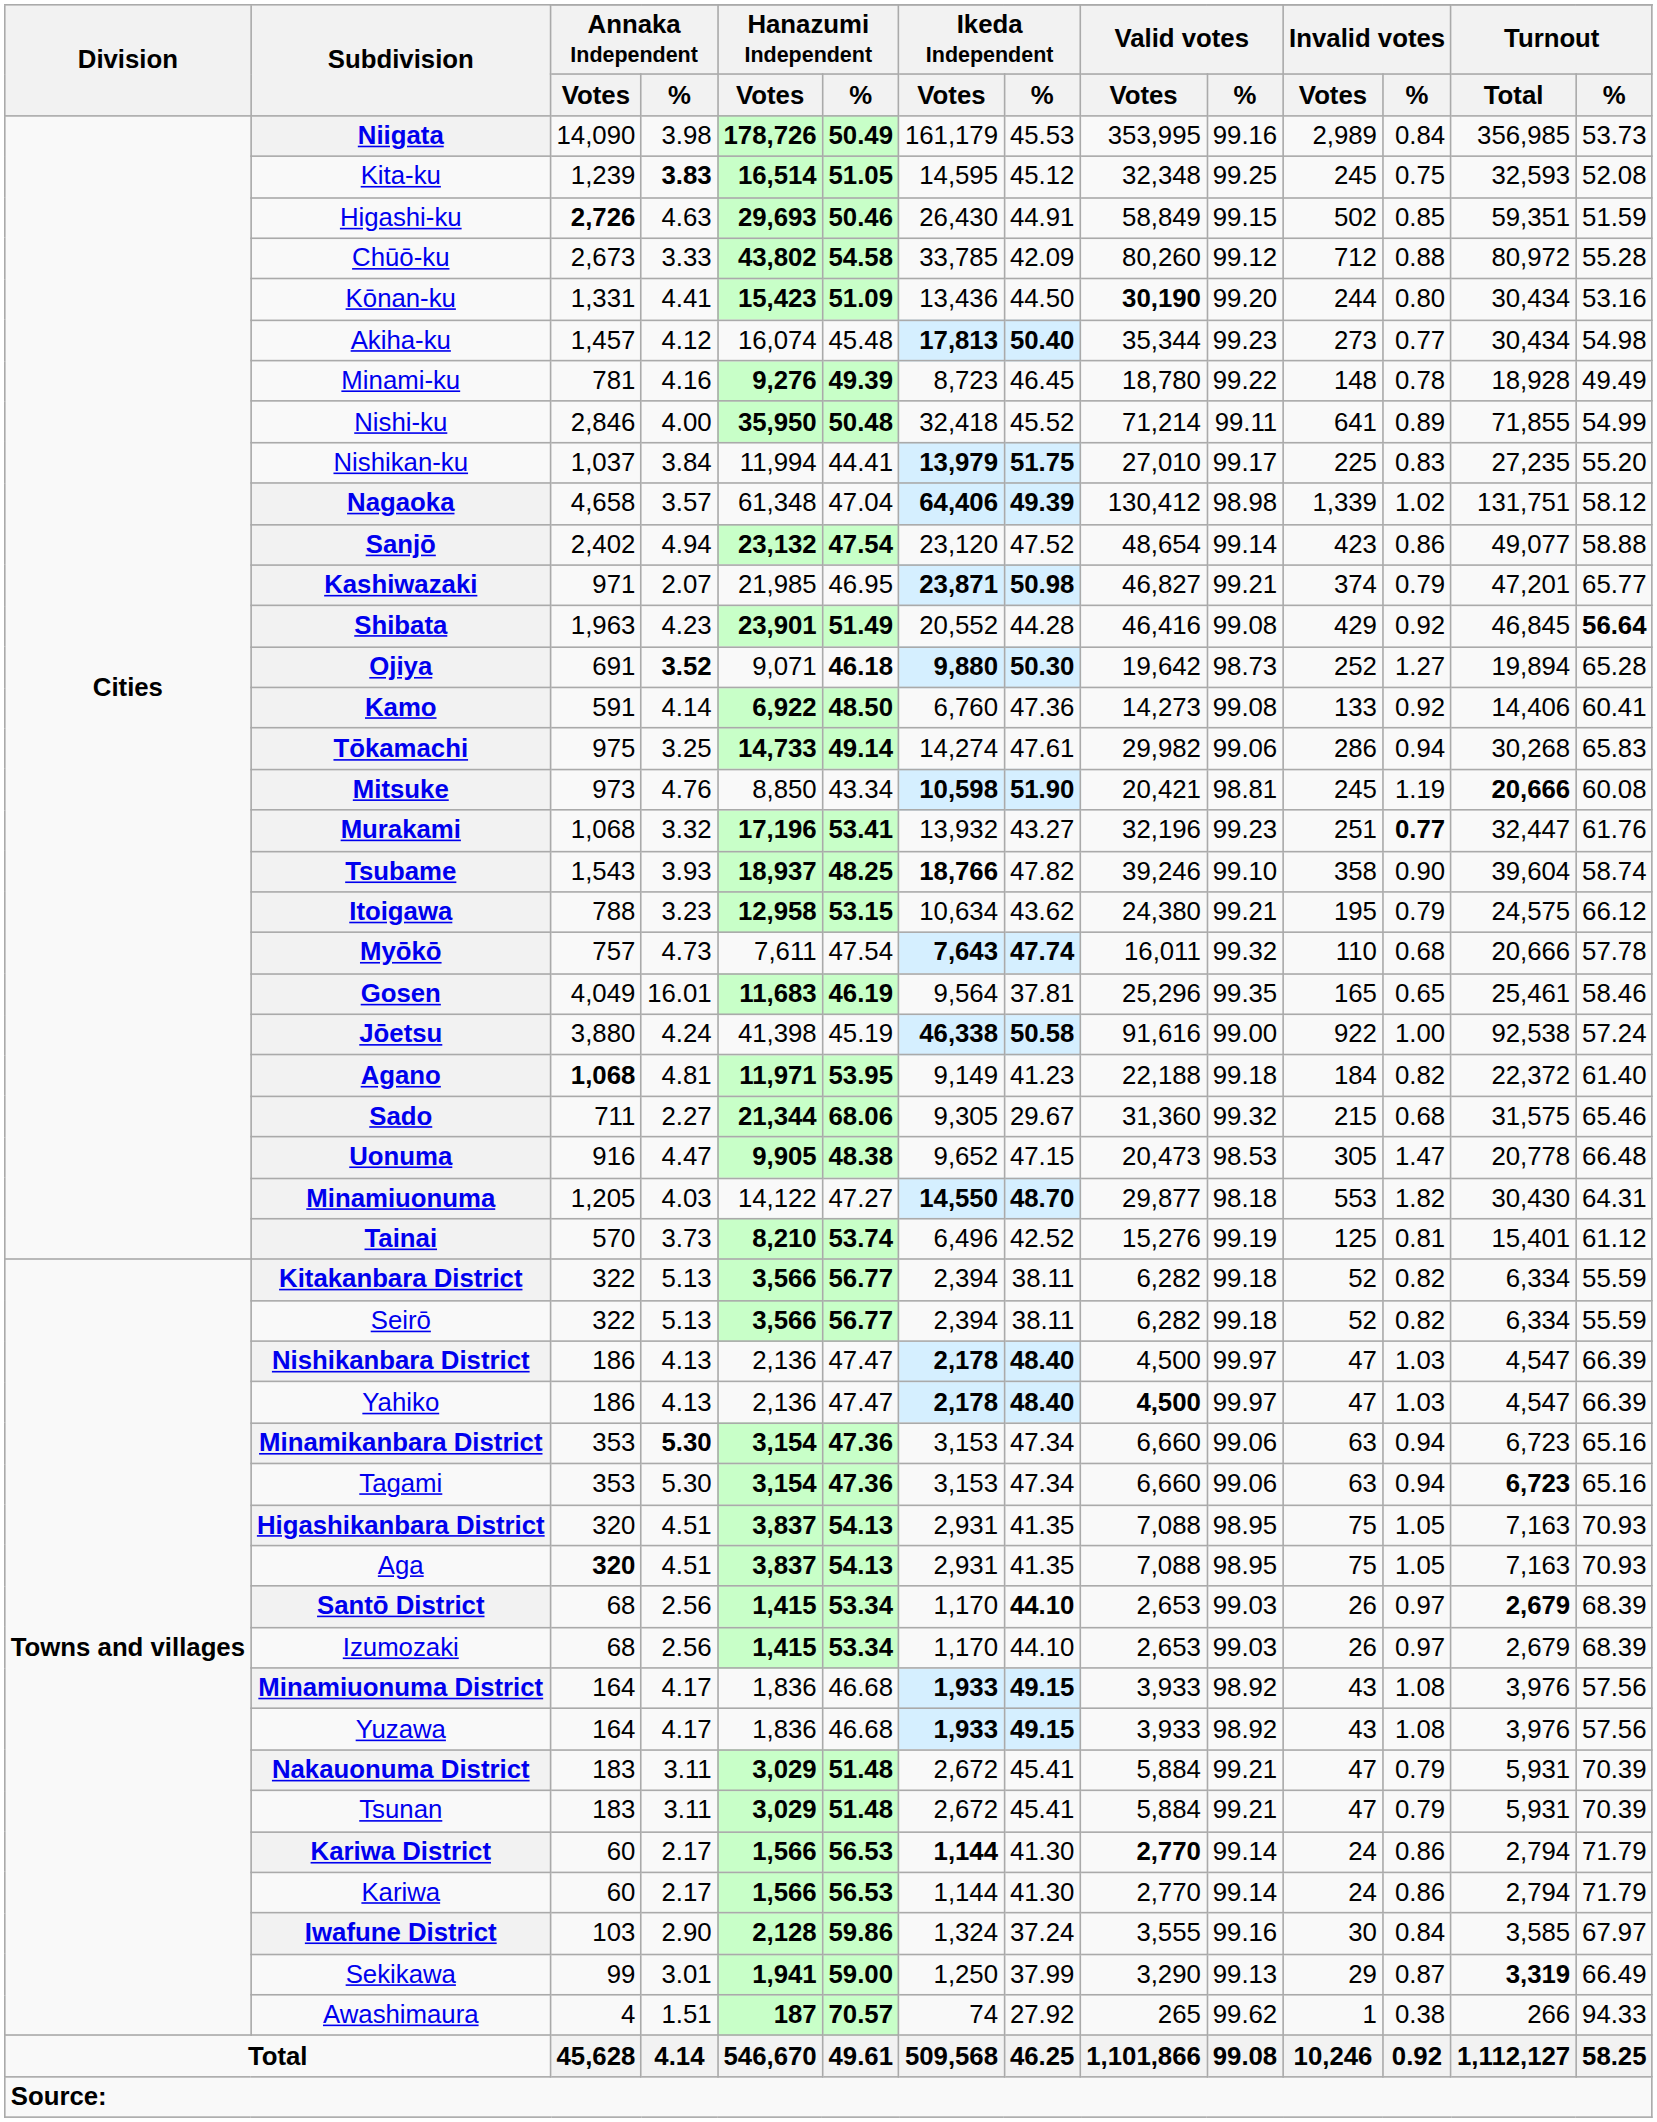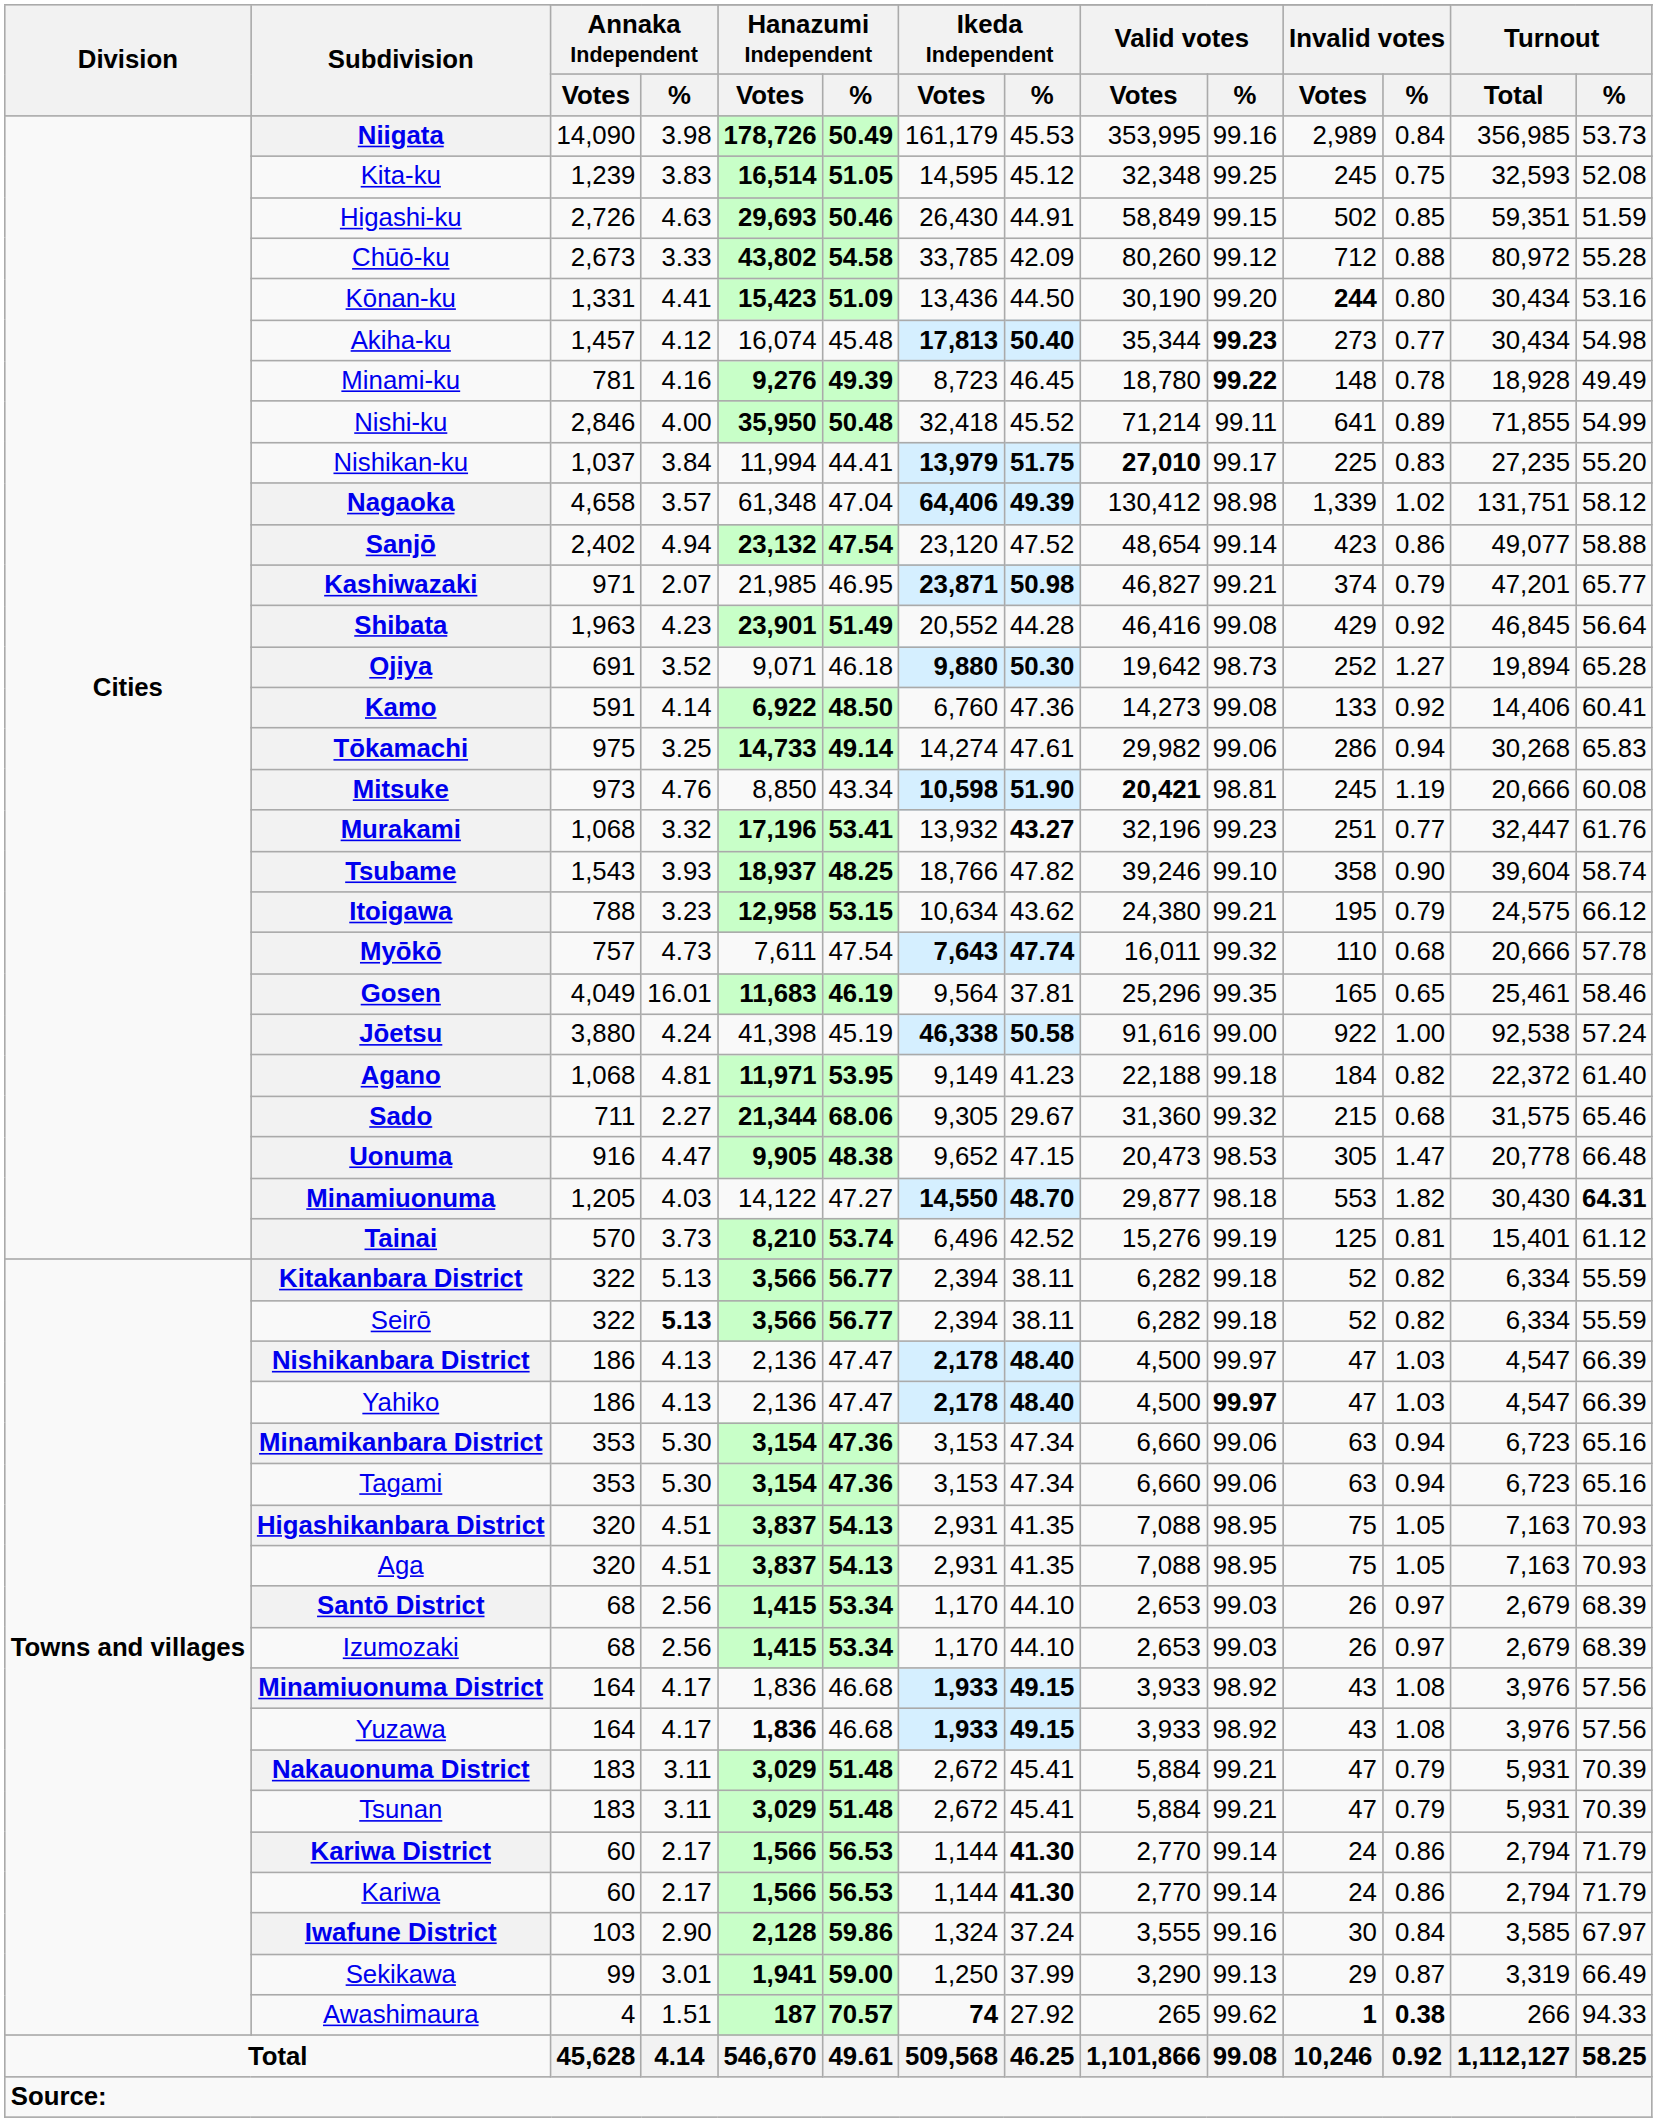(687, 176) bold -> (687, 176) normal
(603, 217) bold -> (603, 217) normal
(1161, 299) bold -> (1161, 299) normal
(1355, 299) normal -> (1355, 299) bold
(1245, 339) normal -> (1245, 339) bold
(1245, 380) normal -> (1245, 380) bold
(1161, 462) normal -> (1161, 462) bold
(1614, 625) bold -> (1614, 625) normal
(687, 666) bold -> (687, 666) normal
(861, 666) bold -> (861, 666) normal
(1161, 789) normal -> (1161, 789) bold
(1531, 789) bold -> (1531, 789) normal
(1042, 830) normal -> (1042, 830) bold
(1420, 830) bold -> (1420, 830) normal
(959, 870) bold -> (959, 870) normal
(603, 1075) bold -> (603, 1075) normal
(1614, 1197) normal -> (1614, 1197) bold
(687, 1320) normal -> (687, 1320) bold
(1169, 1402) bold -> (1169, 1402) normal
(1245, 1402) normal -> (1245, 1402) bold
(687, 1442) bold -> (687, 1442) normal
(1538, 1483) bold -> (1538, 1483) normal
(614, 1565) bold -> (614, 1565) normal
(1042, 1606) bold -> (1042, 1606) normal
(1538, 1606) bold -> (1538, 1606) normal
(784, 1728) normal -> (784, 1728) bold
(966, 1851) bold -> (966, 1851) normal
(1042, 1851) normal -> (1042, 1851) bold
(1169, 1851) bold -> (1169, 1851) normal
(1042, 1892) normal -> (1042, 1892) bold
(1538, 1974) bold -> (1538, 1974) normal
(984, 2014) normal -> (984, 2014) bold
(1370, 2014) normal -> (1370, 2014) bold
(1420, 2014) normal -> (1420, 2014) bold
